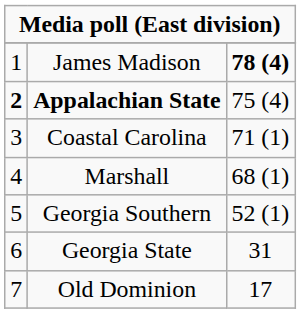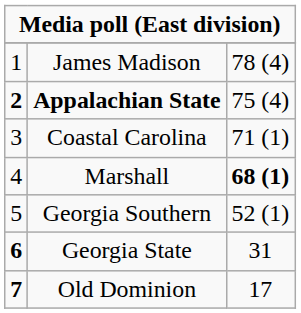(260, 62) bold -> (260, 62) normal
(260, 175) normal -> (260, 175) bold
(16, 251) normal -> (16, 251) bold
(16, 288) normal -> (16, 288) bold
